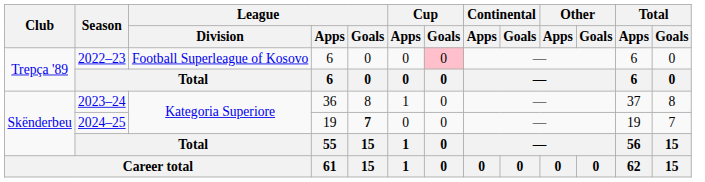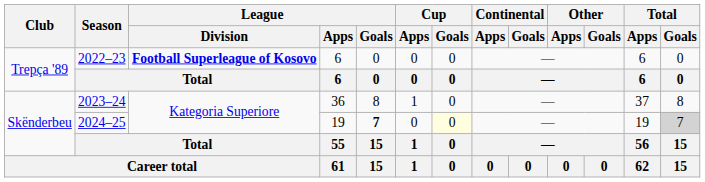(220, 58) normal -> (224, 58) bold
(444, 58) pink background -> (452, 58) no background
(444, 123) no background -> (452, 123) lightyellow background
(672, 123) no background -> (680, 123) lightgrey background
